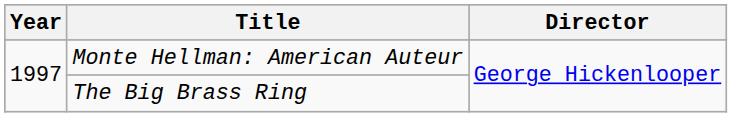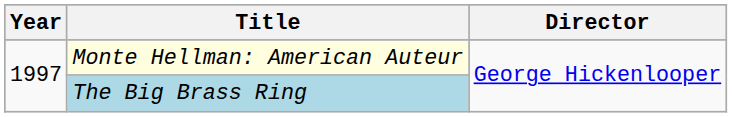(268, 58) no background -> (268, 58) lightyellow background
(190, 93) no background -> (190, 93) lightblue background
